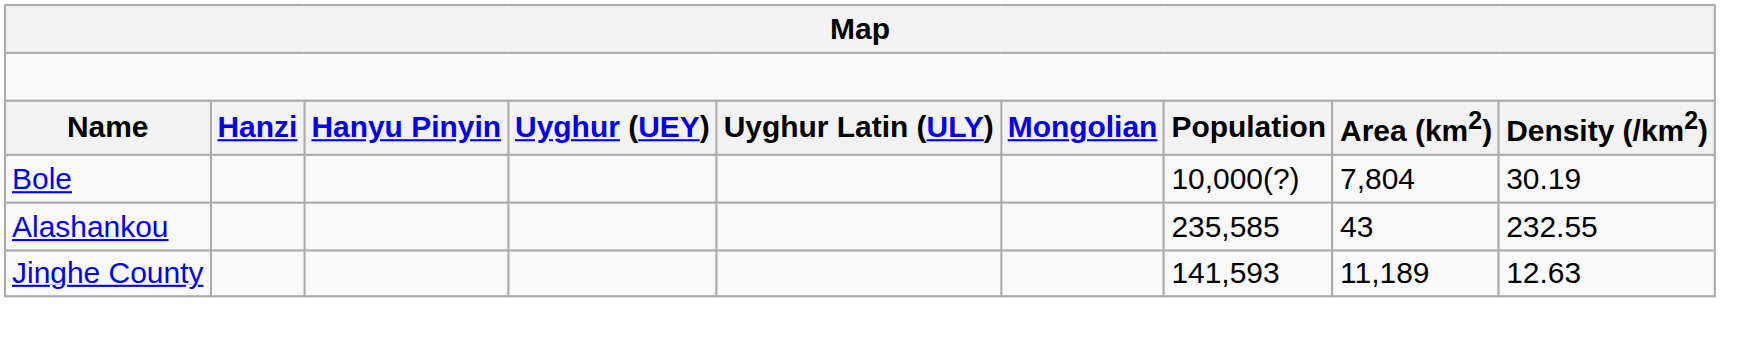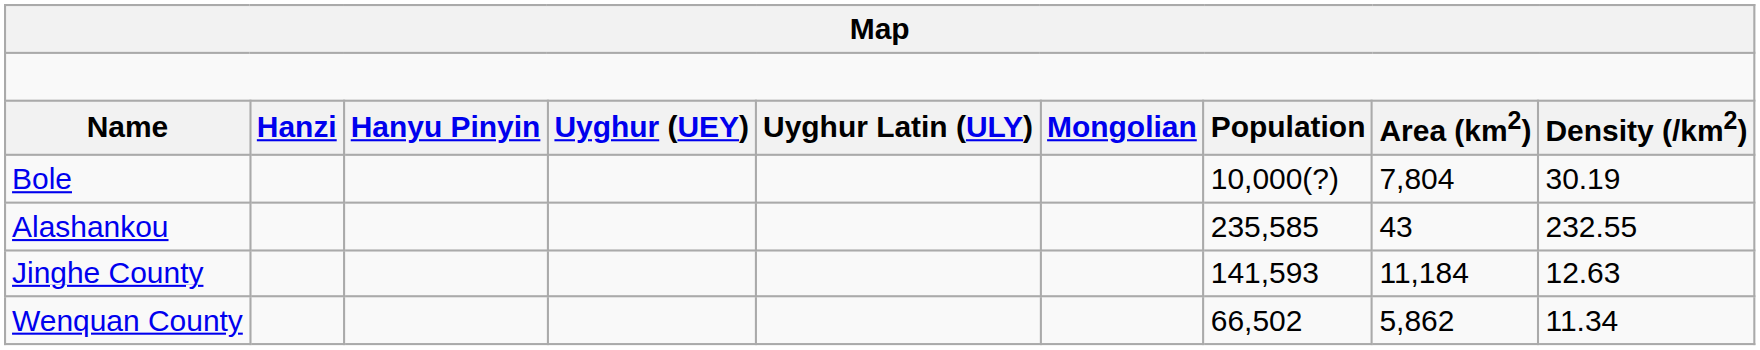(1385, 274) 11,189 -> (1424, 274) 11,184
+ row: (127, 321)
